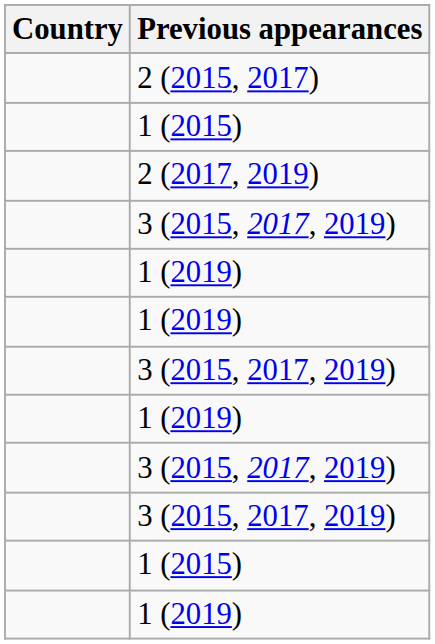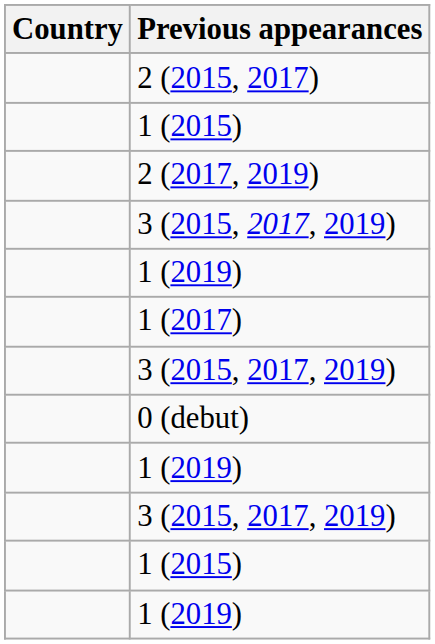(190, 321) 1 (2019) -> (190, 321) 1 (2017)
(190, 418) 1 (2019) -> (193, 418) 0 (debut)
(266, 467) 3 (2015, 2017, 2019) -> (190, 467) 1 (2019)
